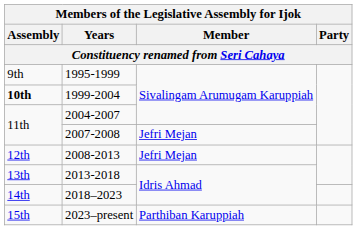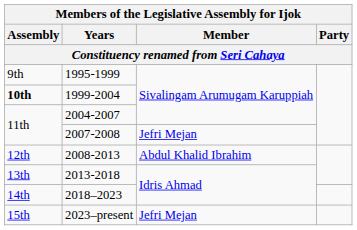(168, 154) Jefri Mejan -> (195, 154) Abdul Khalid Ibrahim
(192, 214) Parthiban Karuppiah -> (168, 214) Jefri Mejan
